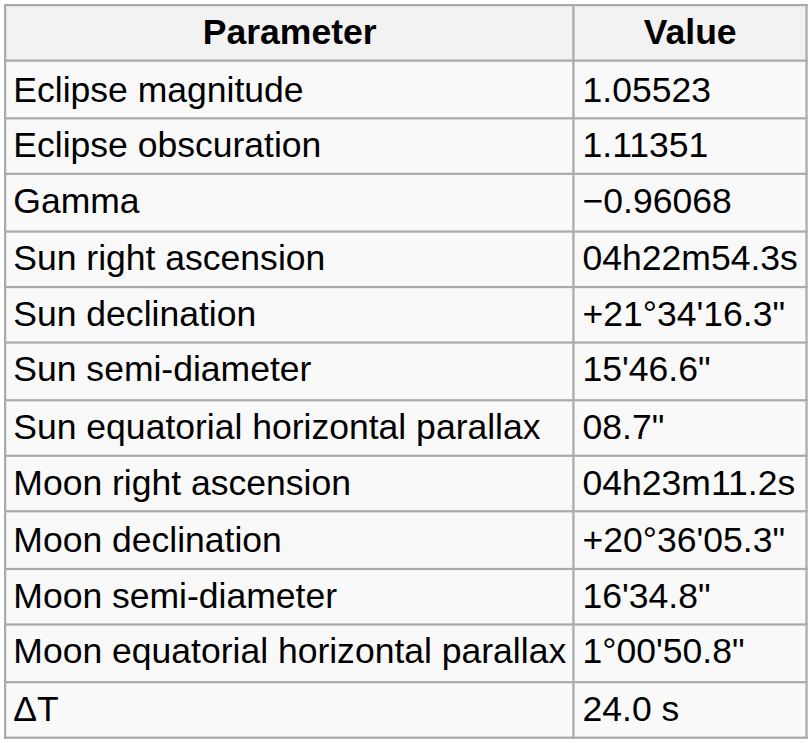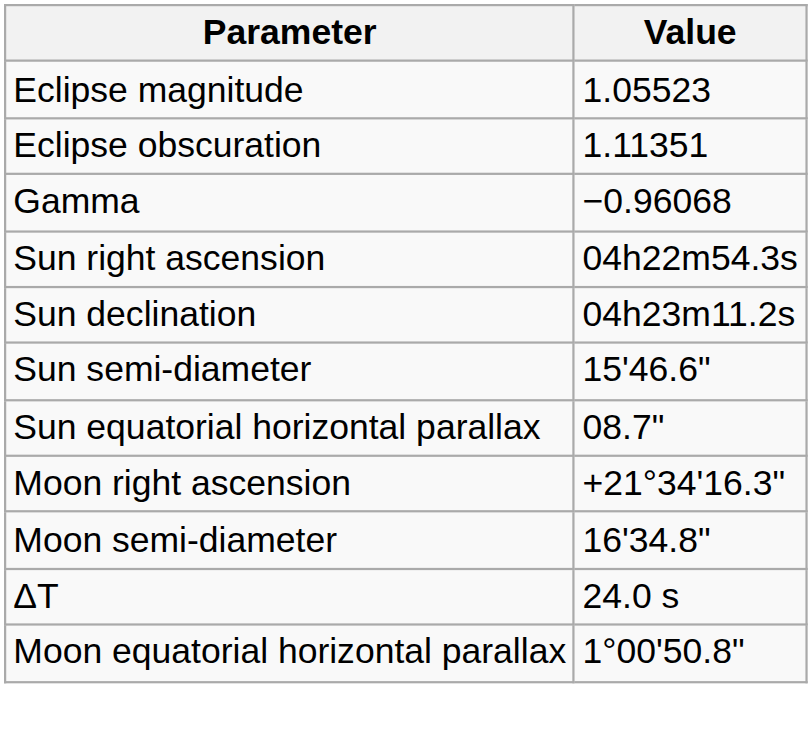(684, 314) +21°34'16.3" -> (689, 314) 04h23m11.2s
(689, 483) 04h23m11.2s -> (684, 483) +21°34'16.3"
- row: (148, 539)
rows swapped: (290, 652) <-> (36, 708)
